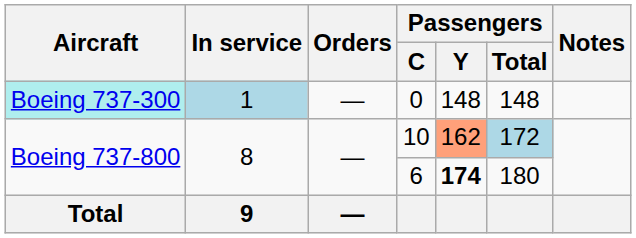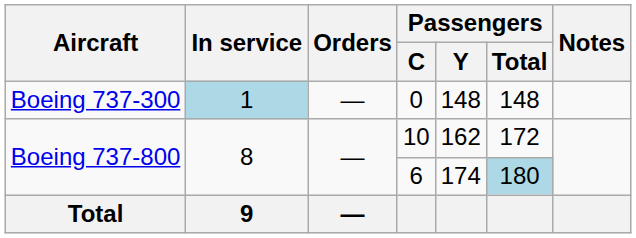(96, 99) paleturquoise background -> (96, 99) no background
(461, 137) lightsalmon background -> (461, 137) no background
(520, 137) lightblue background -> (520, 137) no background
(461, 175) bold -> (461, 175) normal
(520, 175) no background -> (520, 175) lightblue background
